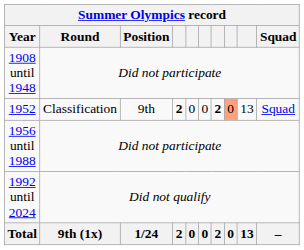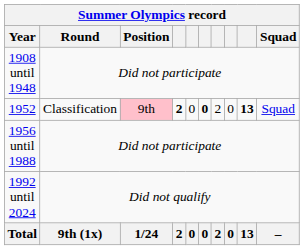(146, 109) no background -> (146, 109) pink background
(205, 109) normal -> (205, 109) bold
(218, 109) bold -> (218, 109) normal
(231, 109) lightsalmon background -> (231, 109) no background
(247, 109) normal -> (247, 109) bold
